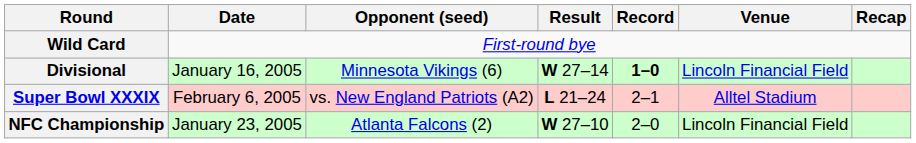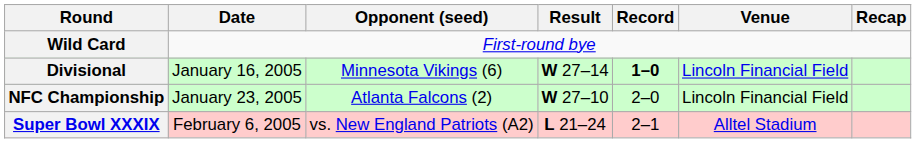rows swapped: (86, 124) <-> (86, 97)
